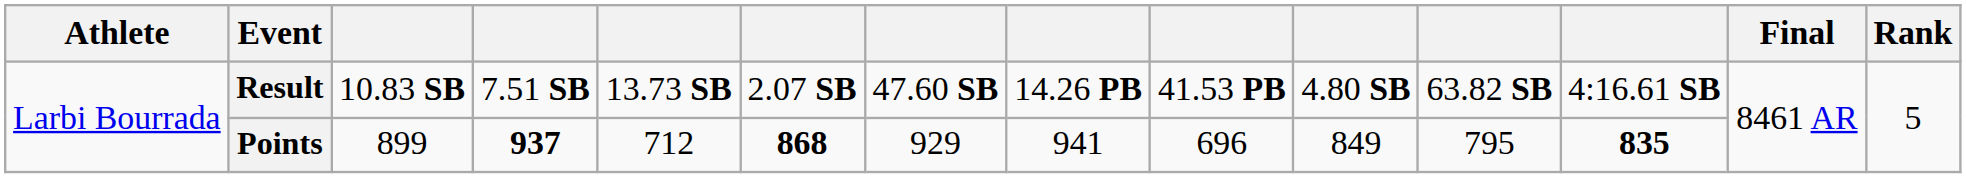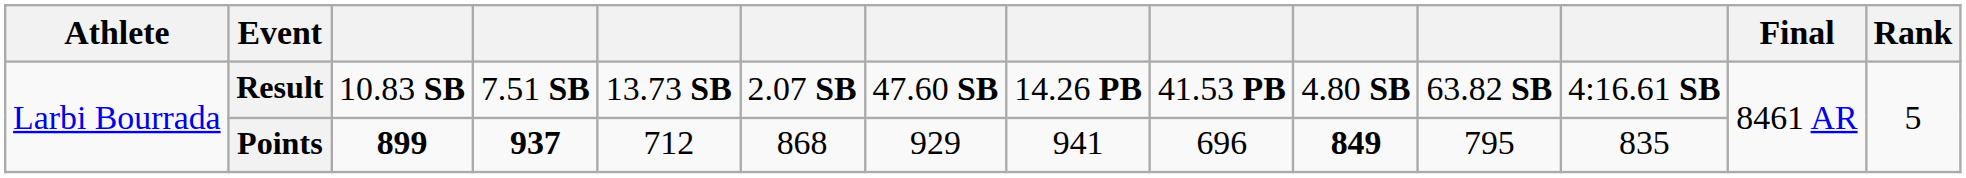(402, 144) normal -> (402, 144) bold
(802, 144) bold -> (802, 144) normal
(1356, 144) normal -> (1356, 144) bold
(1644, 144) bold -> (1644, 144) normal
